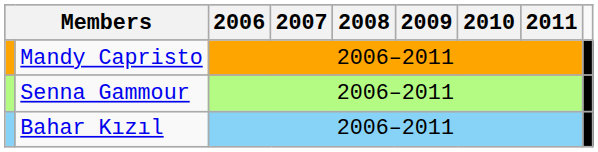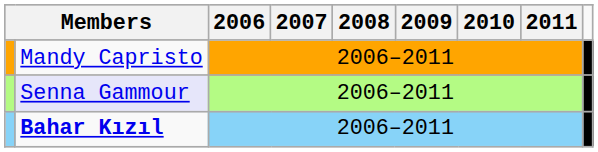(105, 93) no background -> (105, 93) lavender background
(92, 129) normal -> (92, 129) bold
